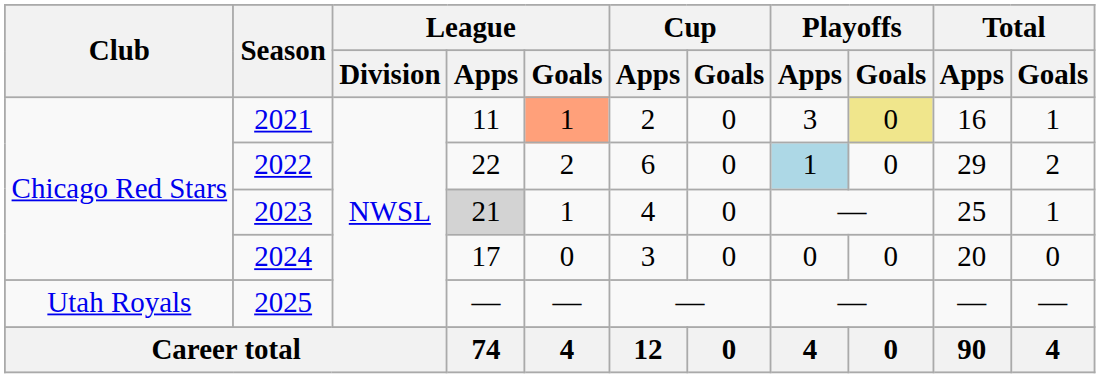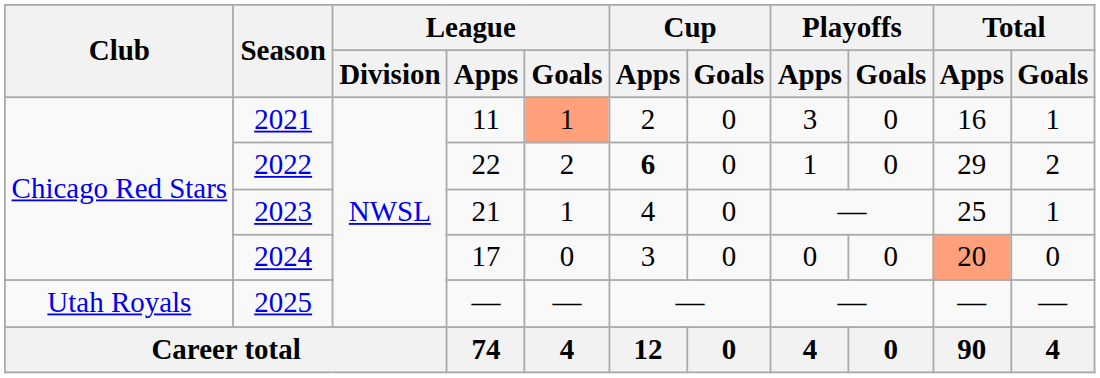(891, 119) khaki background -> (891, 119) no background
(648, 165) normal -> (648, 165) bold
(810, 165) lightblue background -> (810, 165) no background
(486, 211) lightgrey background -> (486, 211) no background
(972, 257) no background -> (972, 257) lightsalmon background
